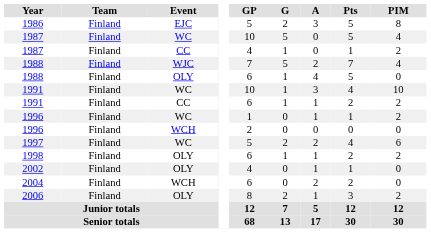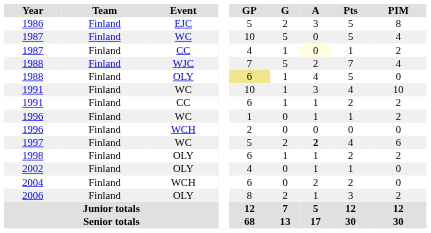(316, 50) no background -> (316, 50) lightyellow background
(249, 76) no background -> (249, 76) khaki background
(316, 142) normal -> (316, 142) bold
